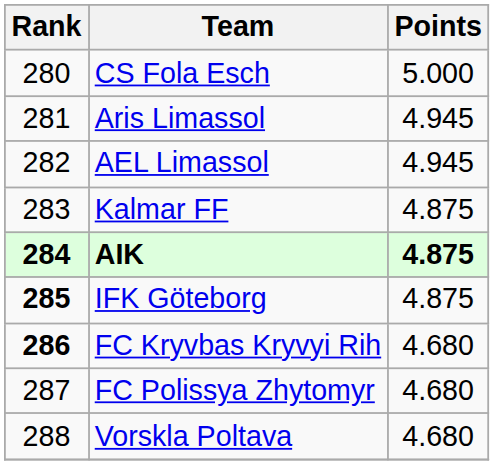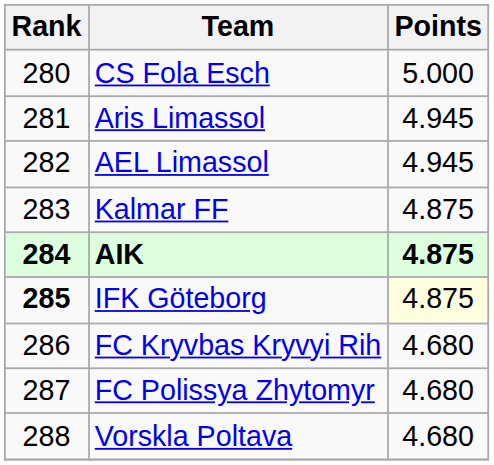(438, 299) no background -> (438, 299) lightyellow background
(46, 345) bold -> (46, 345) normal
